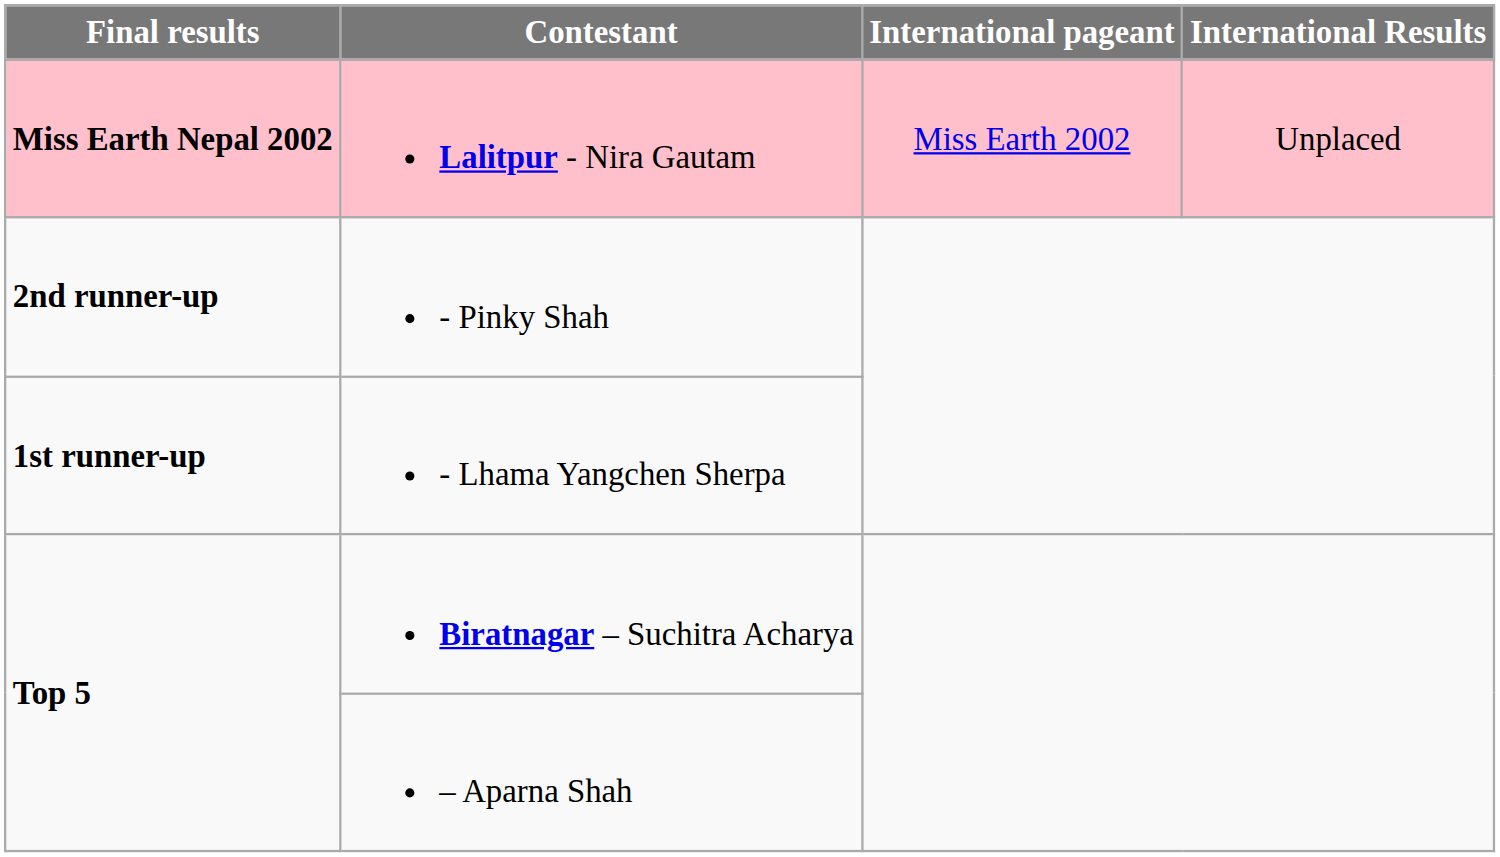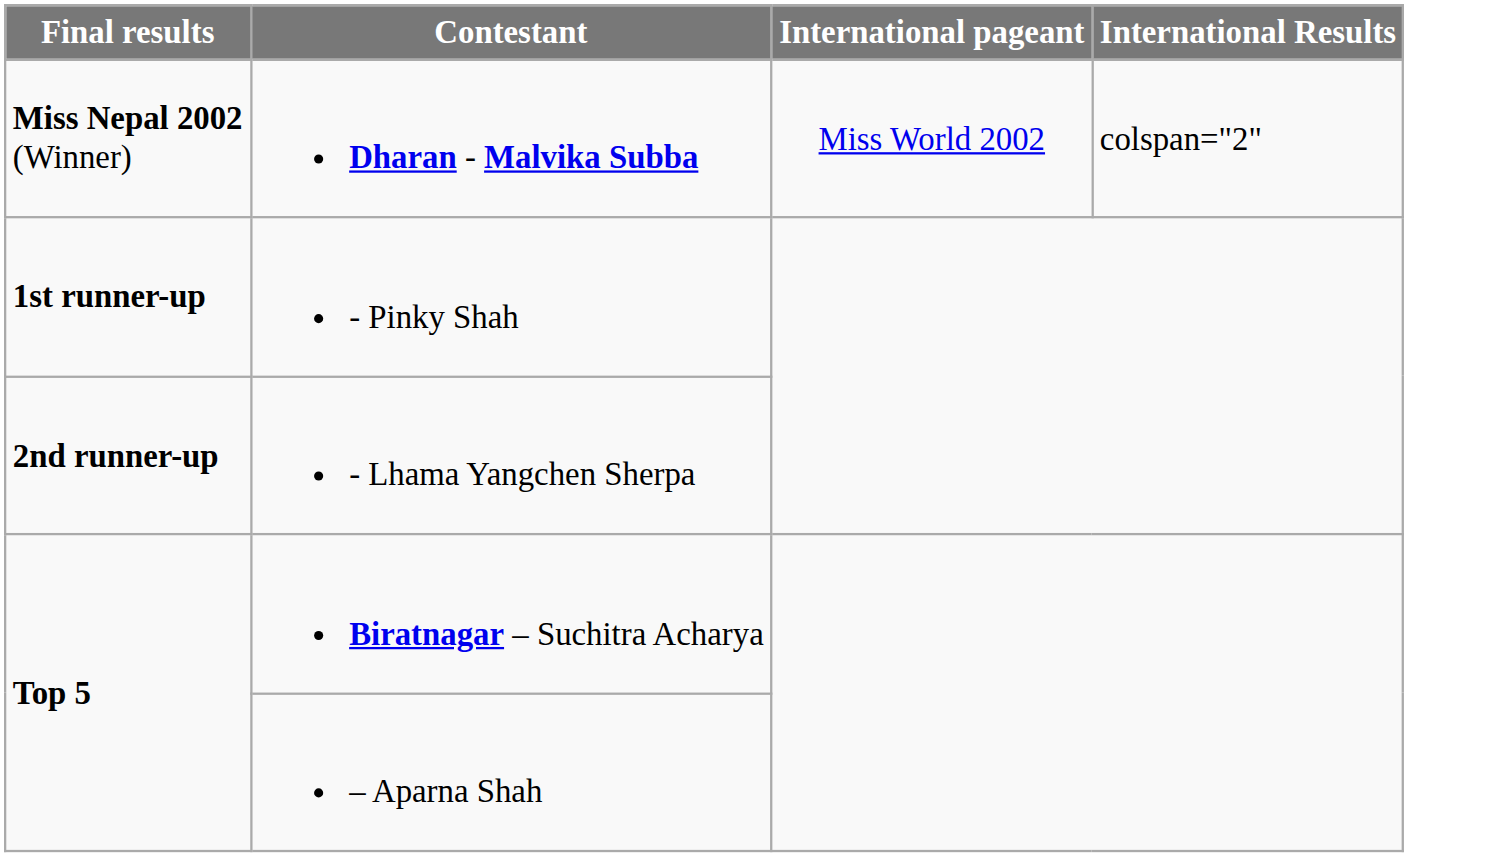+ row: (511, 158)
- row: (601, 158)
(116, 296) 2nd runner-up -> (109, 296) 1st runner-up
(109, 455) 1st runner-up -> (116, 455) 2nd runner-up
